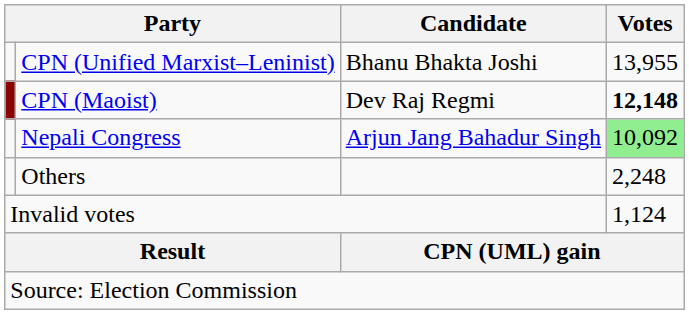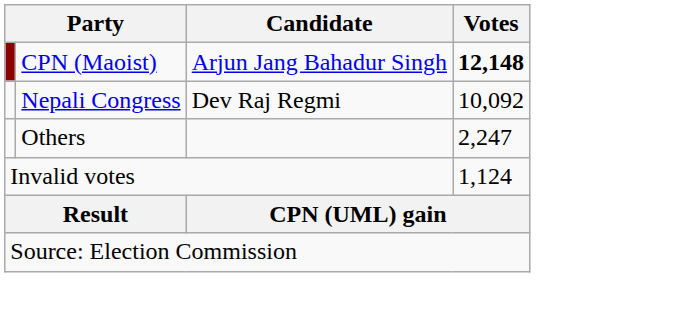- row: (178, 61)
(420, 99) Dev Raj Regmi -> (319, 61) Arjun Jang Bahadur Singh
(473, 137) Arjun Jang Bahadur Singh -> (266, 99) Dev Raj Regmi
(645, 137) lightgreen background -> (491, 99) no background
(639, 175) 2,248 -> (485, 137) 2,247
